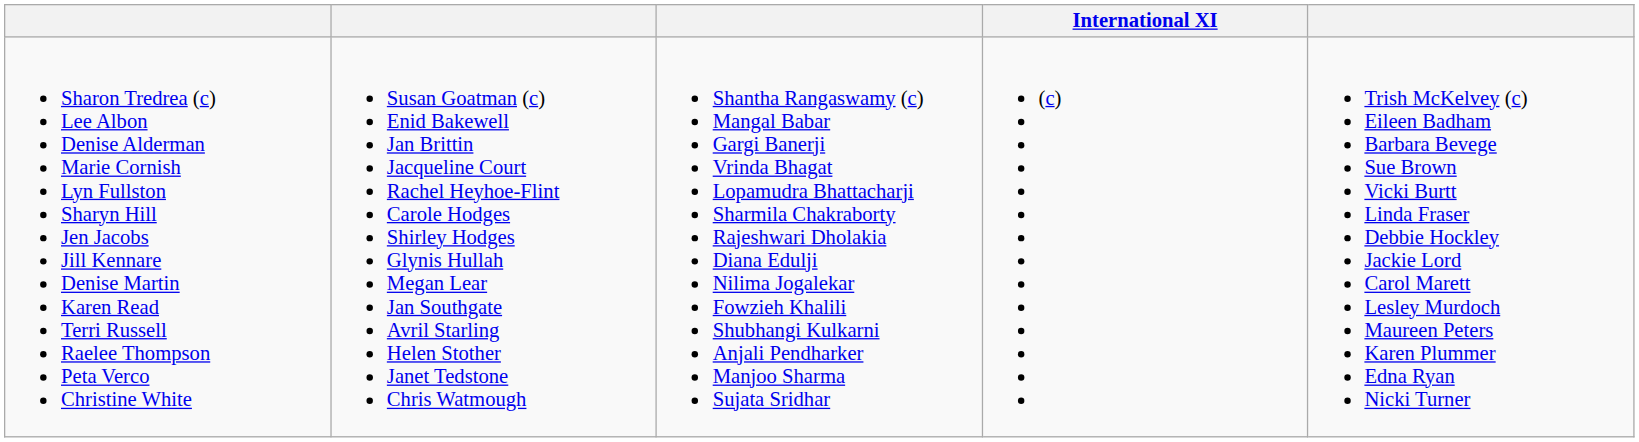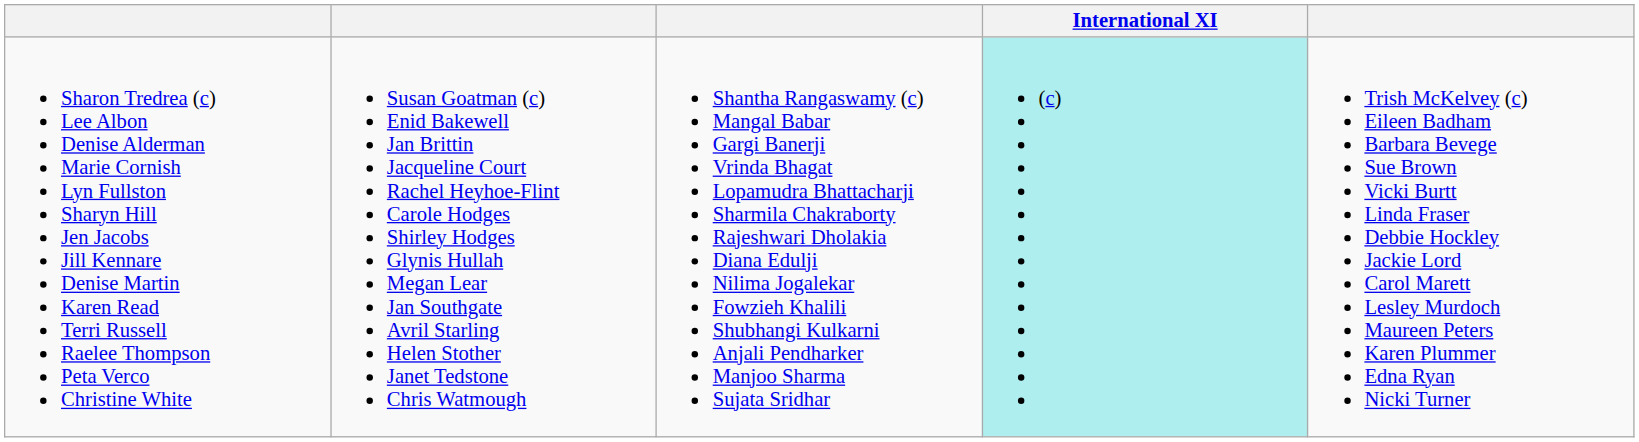(1145, 249) no background -> (1145, 249) paleturquoise background
